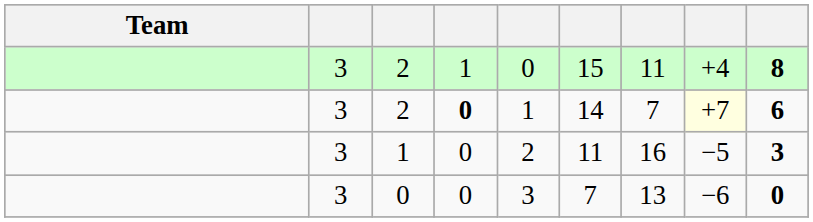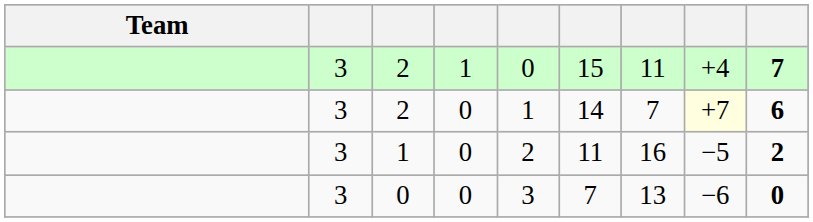(778, 68) 8 -> (778, 68) 7
(465, 110) bold -> (465, 110) normal
(778, 152) 3 -> (778, 152) 2
